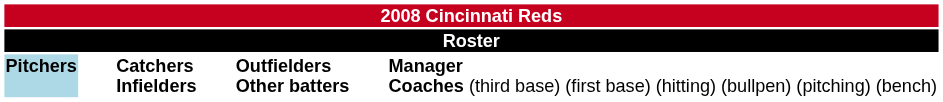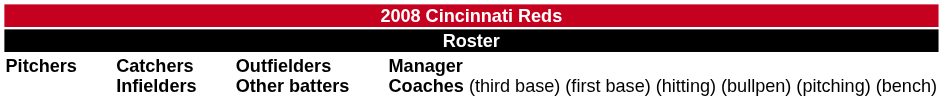(41, 66) lightblue background -> (41, 66) no background
